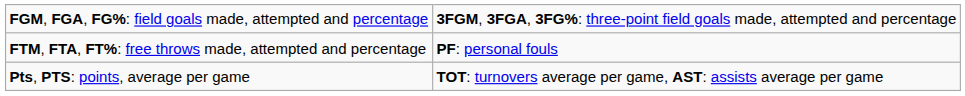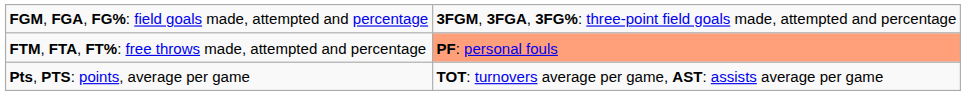(497, 48) no background -> (497, 48) lightsalmon background
